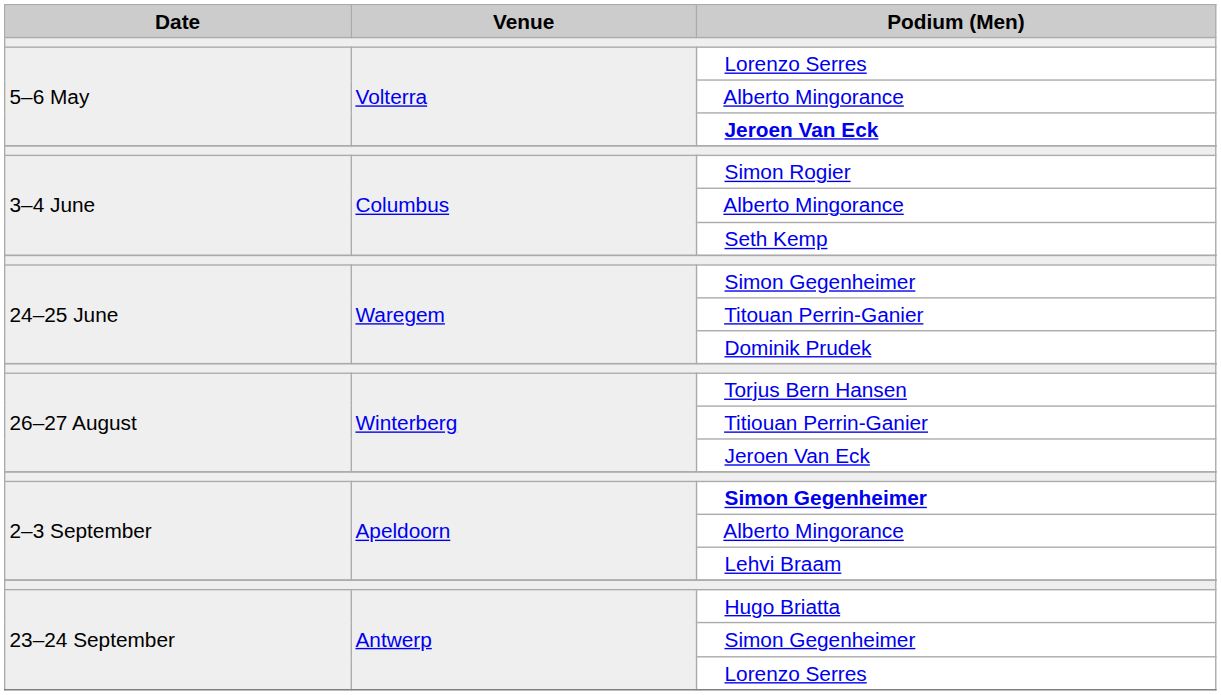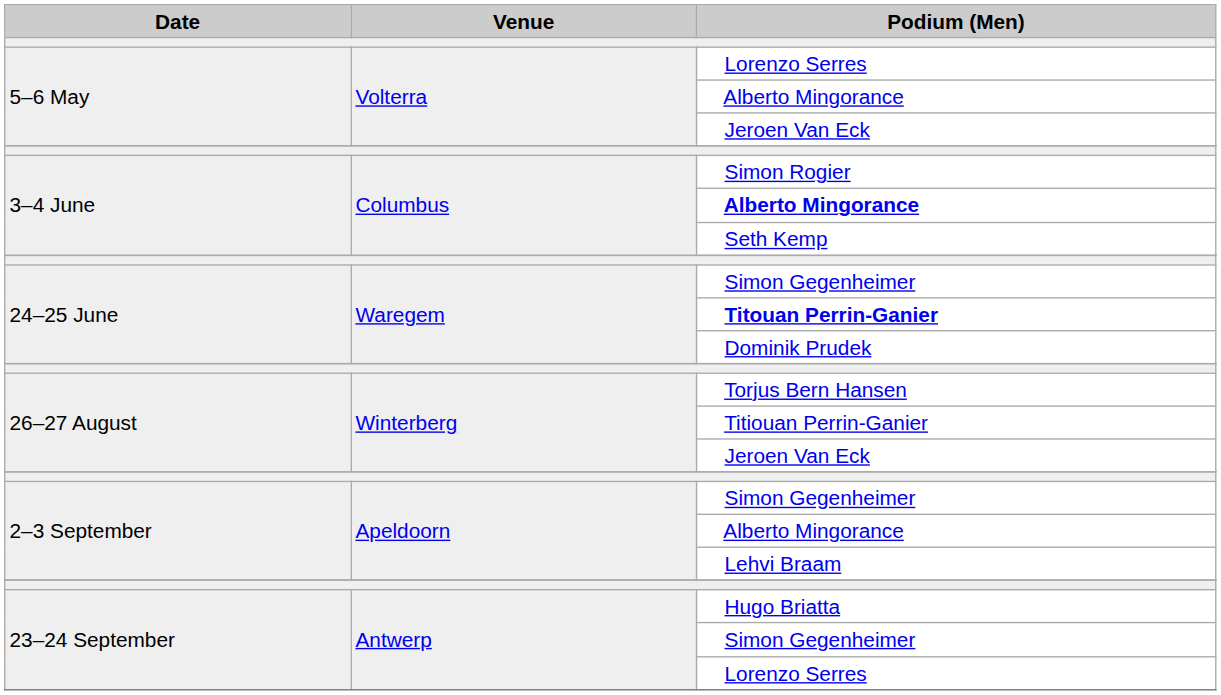(790, 130) bold -> (786, 130) normal
(803, 206) normal -> (810, 206) bold
(812, 314) normal -> (820, 314) bold
(814, 498) bold -> (808, 498) normal
